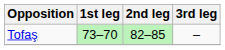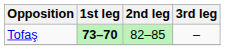(100, 34) normal -> (100, 34) bold
